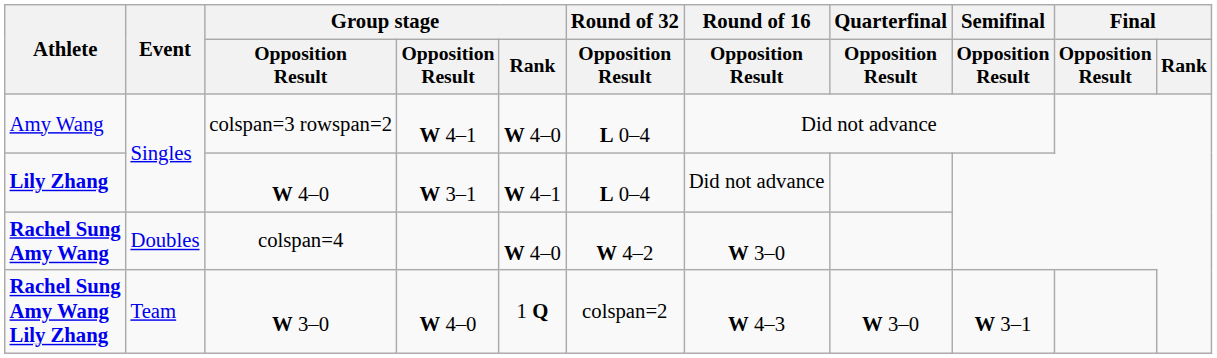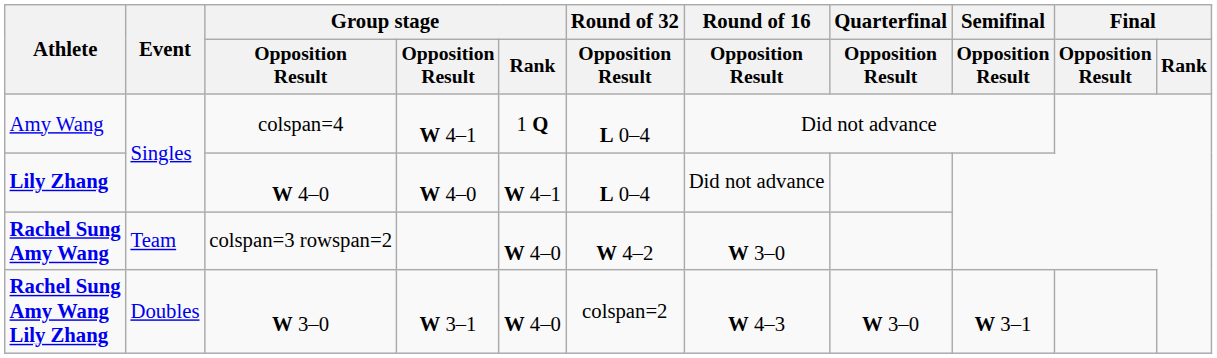(301, 123) colspan=3 rowspan=2 -> (301, 123) colspan=4
(532, 136) W 4–0 -> (532, 123) 1 Q
(448, 194) W 3–1 -> (448, 194) W 4–0
(165, 241) Doubles -> (153, 241) Team
(301, 241) colspan=4 -> (301, 241) colspan=3 rowspan=2
(153, 312) Team -> (165, 312) Doubles
(448, 324) W 4–0 -> (448, 324) W 3–1
(532, 312) 1 Q -> (532, 324) W 4–0
